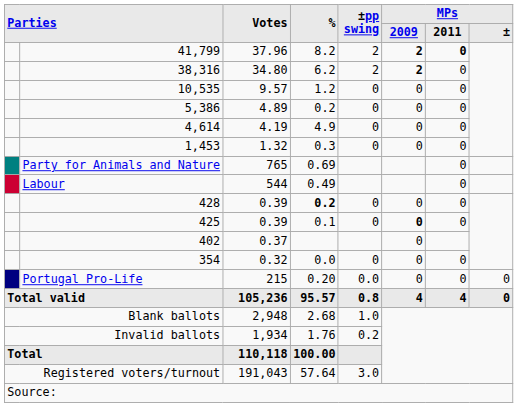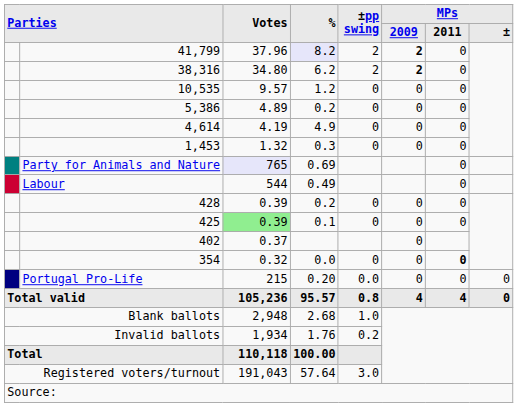(325, 52) no background -> (325, 52) lavender background
(463, 52) bold -> (463, 52) normal
(277, 166) no background -> (277, 166) lavender background
(325, 204) bold -> (325, 204) normal
(273, 223) no background -> (273, 223) lightgreen background
(419, 223) bold -> (419, 223) normal
(463, 261) normal -> (463, 261) bold
